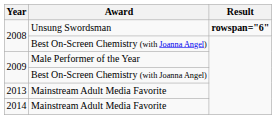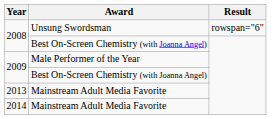(240, 28) bold -> (238, 28) normal
